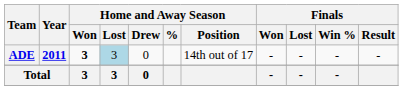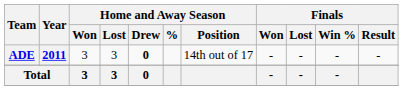(85, 55) bold -> (85, 55) normal
(114, 55) lightblue background -> (114, 55) no background
(146, 55) normal -> (146, 55) bold
